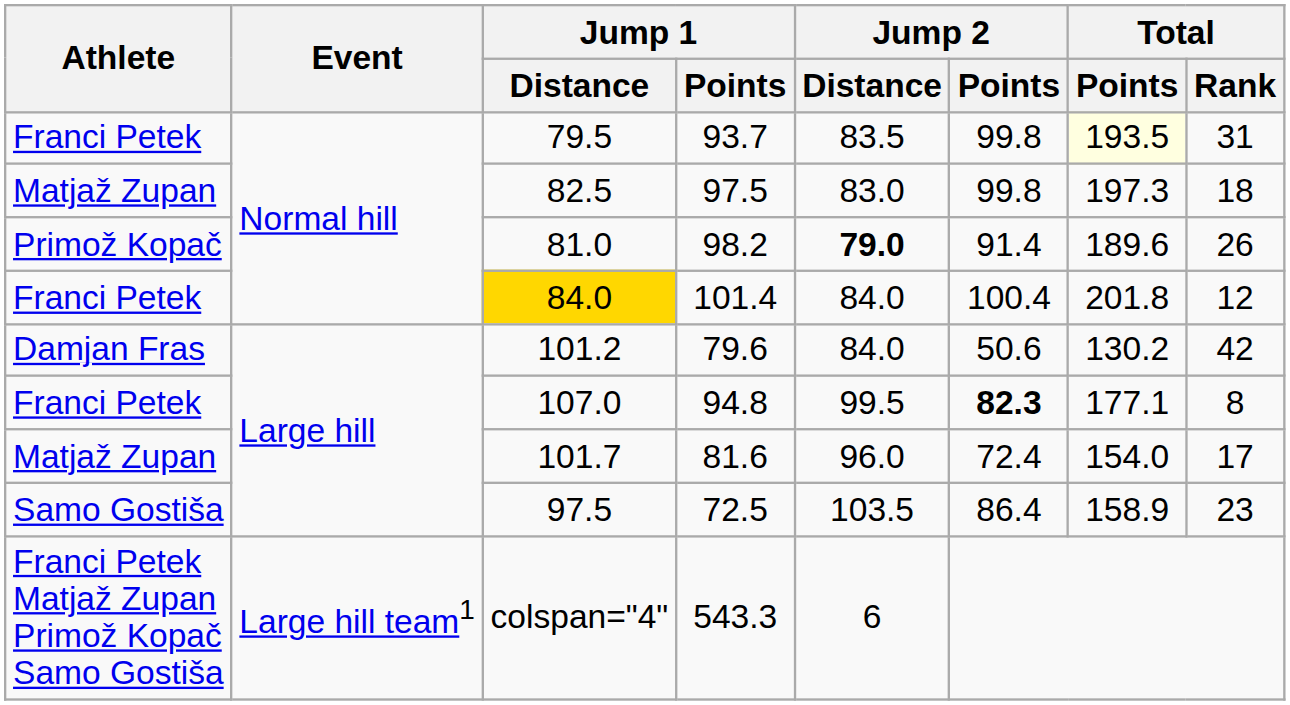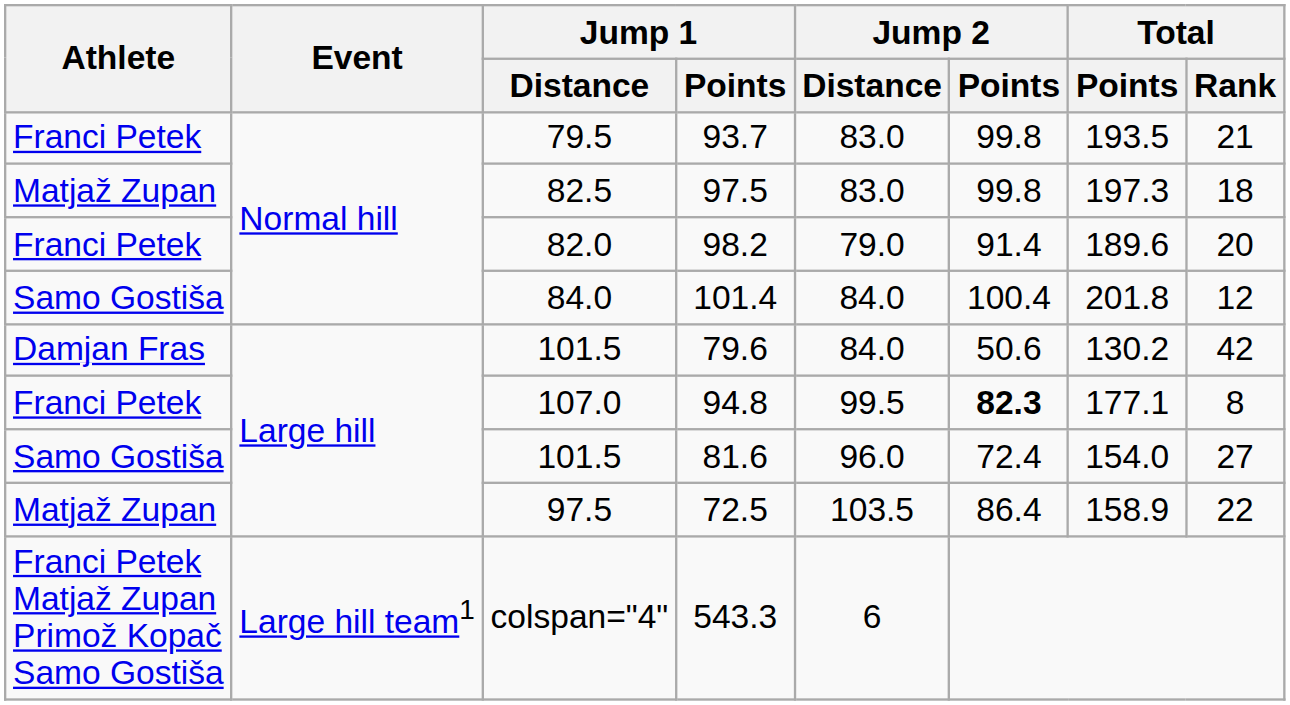(872, 138) 83.5 -> (872, 138) 83.0
(1127, 138) lightyellow background -> (1127, 138) no background
(1235, 138) 31 -> (1235, 138) 21
(117, 244) Primož Kopač -> (107, 244) Franci Petek
(579, 244) 81.0 -> (579, 244) 82.0
(872, 244) bold -> (872, 244) normal
(1235, 244) 26 -> (1235, 244) 20
(107, 297) Franci Petek -> (118, 297) Samo Gostiša
(579, 297) gold background -> (579, 297) no background
(579, 350) 101.2 -> (579, 350) 101.5
(115, 456) Matjaž Zupan -> (118, 456) Samo Gostiša
(579, 456) 101.7 -> (579, 456) 101.5
(1235, 456) 17 -> (1235, 456) 27
(118, 509) Samo Gostiša -> (115, 509) Matjaž Zupan
(1235, 509) 23 -> (1235, 509) 22
